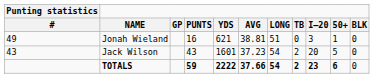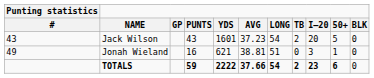rows swapped: (130, 53) <-> (135, 39)
